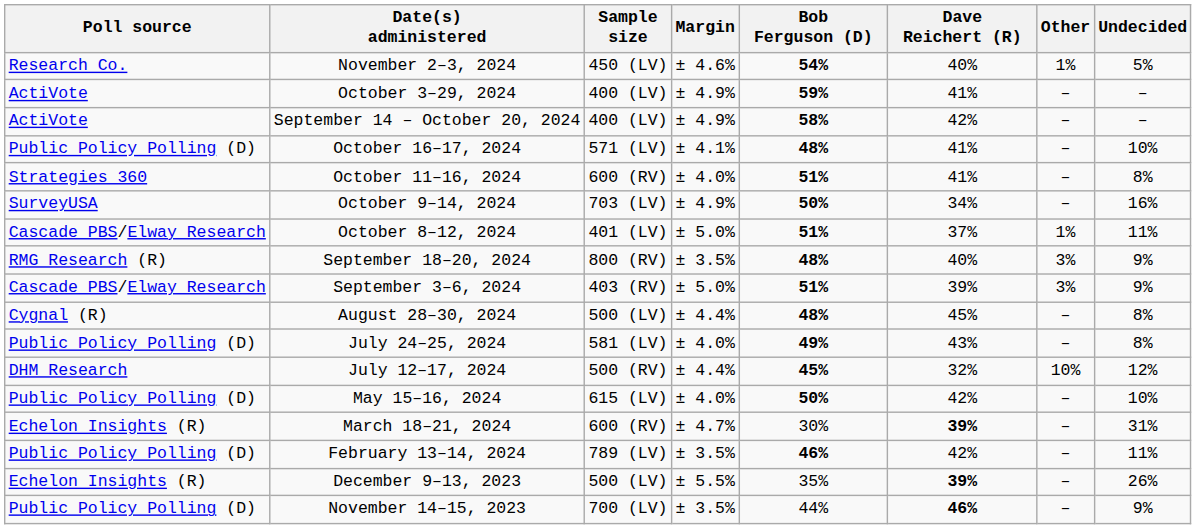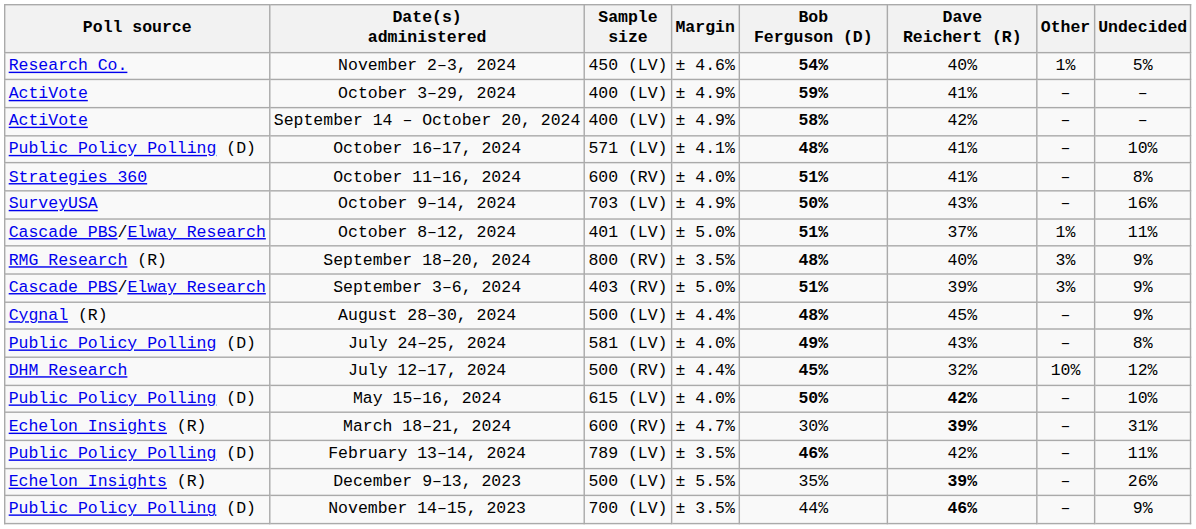(962, 204) 34% -> (962, 204) 43%
(1143, 315) 8% -> (1143, 315) 9%
(962, 398) normal -> (962, 398) bold
